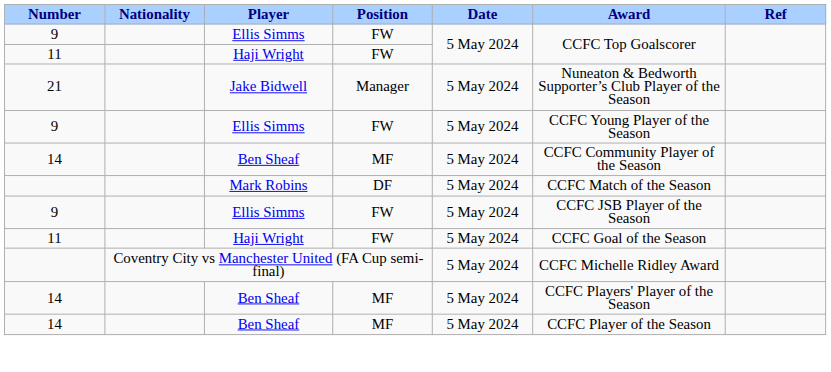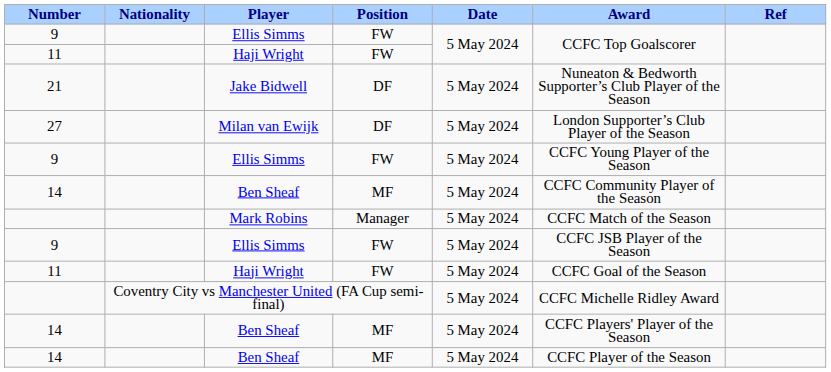(382, 87) Manager -> (382, 87) DF
+ row: (54, 126)
(382, 185) DF -> (382, 218) Manager
